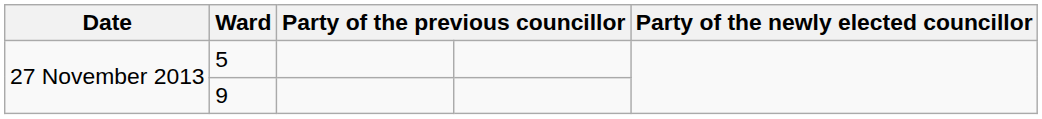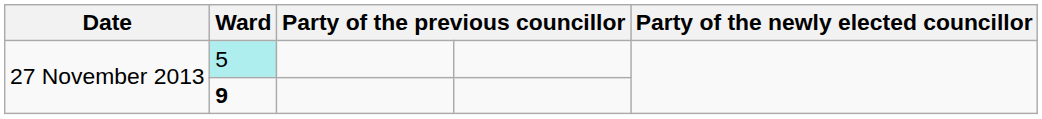(222, 58) no background -> (222, 58) paleturquoise background
(222, 95) normal -> (222, 95) bold
